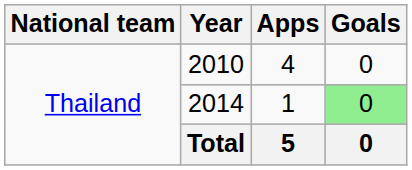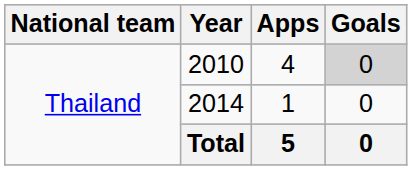(366, 64) no background -> (366, 64) lightgrey background
(366, 104) lightgreen background -> (366, 104) no background
